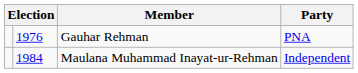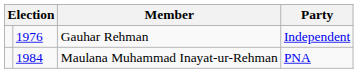(297, 36) PNA -> (317, 36) Independent
(317, 57) Independent -> (297, 57) PNA
